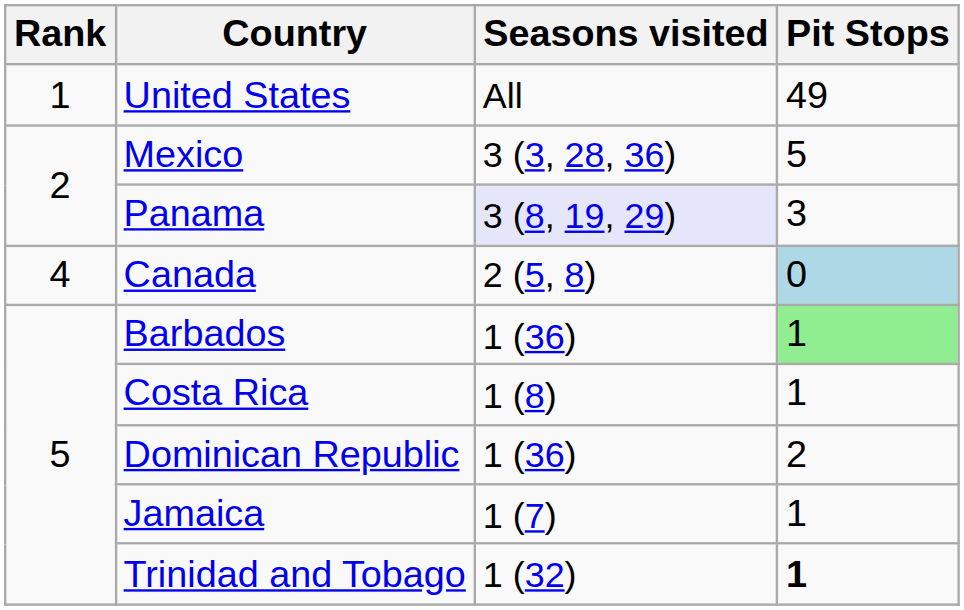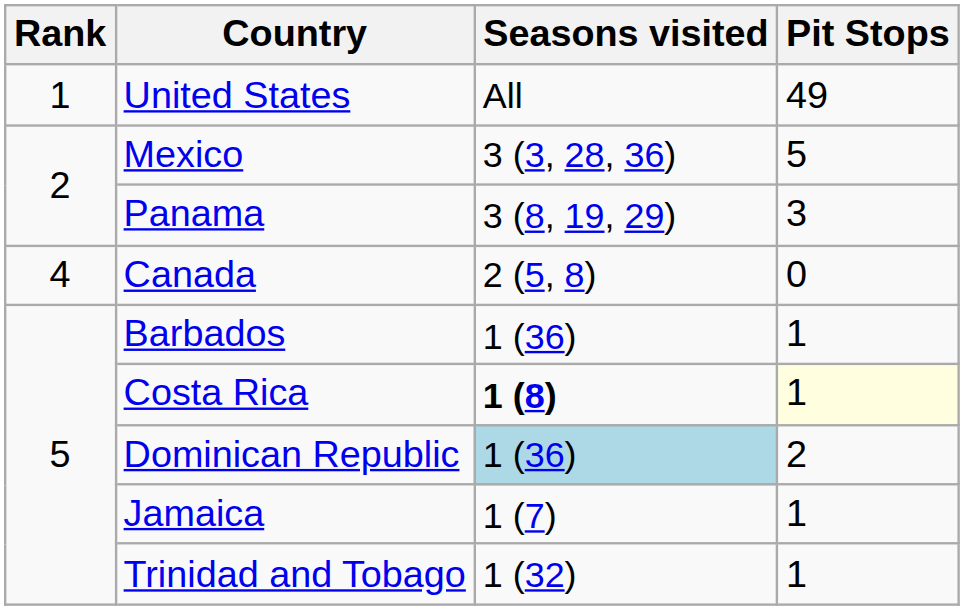(580, 215) lavender background -> (580, 215) no background
(797, 273) lightblue background -> (797, 273) no background
(797, 333) lightgreen background -> (797, 333) no background
(520, 394) normal -> (520, 394) bold
(797, 393) no background -> (797, 393) lightyellow background
(530, 454) no background -> (530, 454) lightblue background
(797, 573) bold -> (797, 573) normal
